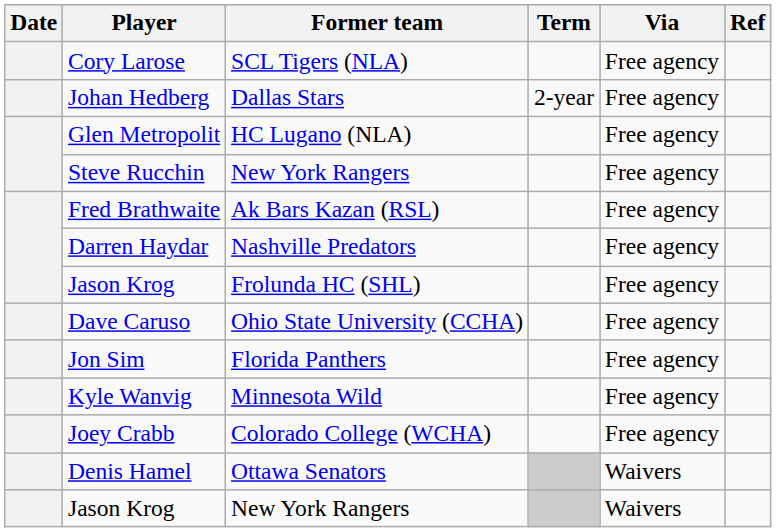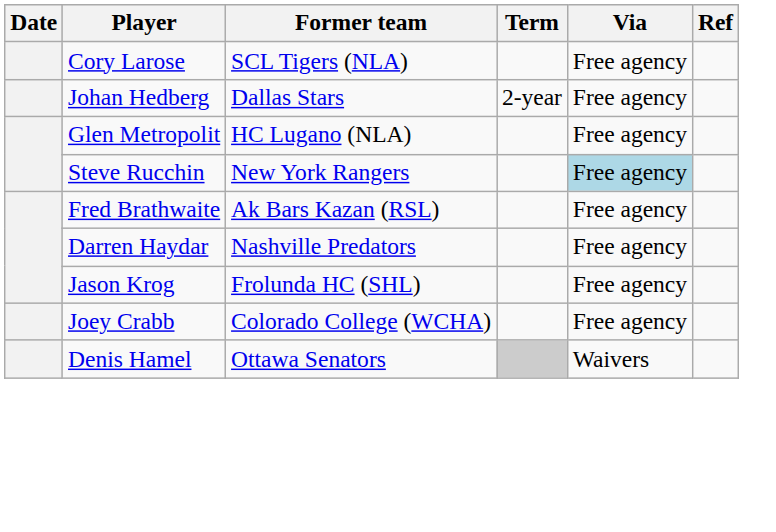(662, 172) no background -> (630, 172) lightblue background
- row: (129, 321)
- row: (106, 358)
- row: (130, 396)
- row: (121, 508)
